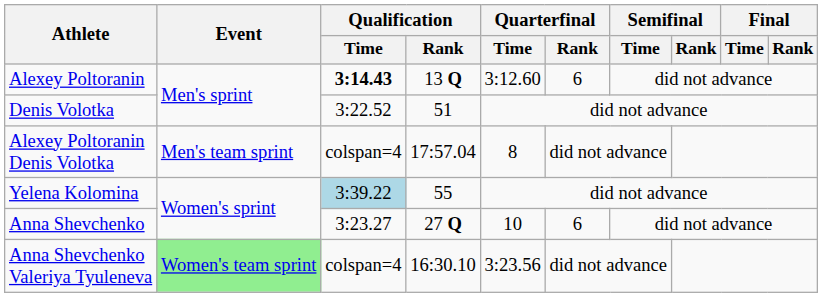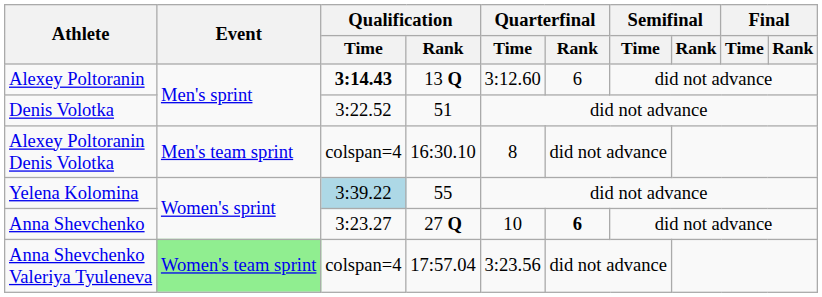(443, 152) 17:57.04 -> (443, 152) 16:30.10
(577, 224) normal -> (577, 224) bold
(443, 265) 16:30.10 -> (443, 265) 17:57.04
